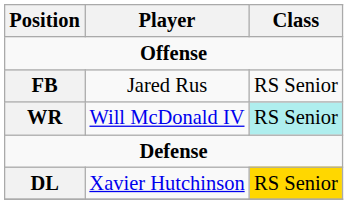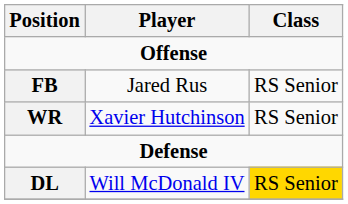(167, 118) Will McDonald IV -> (167, 118) Xavier Hutchinson
(296, 118) paleturquoise background -> (296, 118) no background
(167, 183) Xavier Hutchinson -> (167, 183) Will McDonald IV
